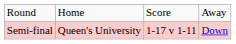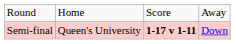(171, 30) normal -> (171, 30) bold
